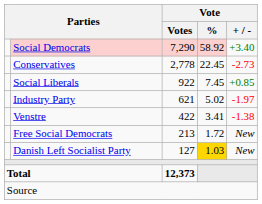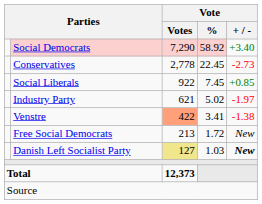(187, 116) no background -> (187, 116) lightsalmon background
(187, 151) no background -> (187, 151) khaki background
(215, 151) gold background -> (215, 151) no background
(245, 151) normal -> (245, 151) bold
